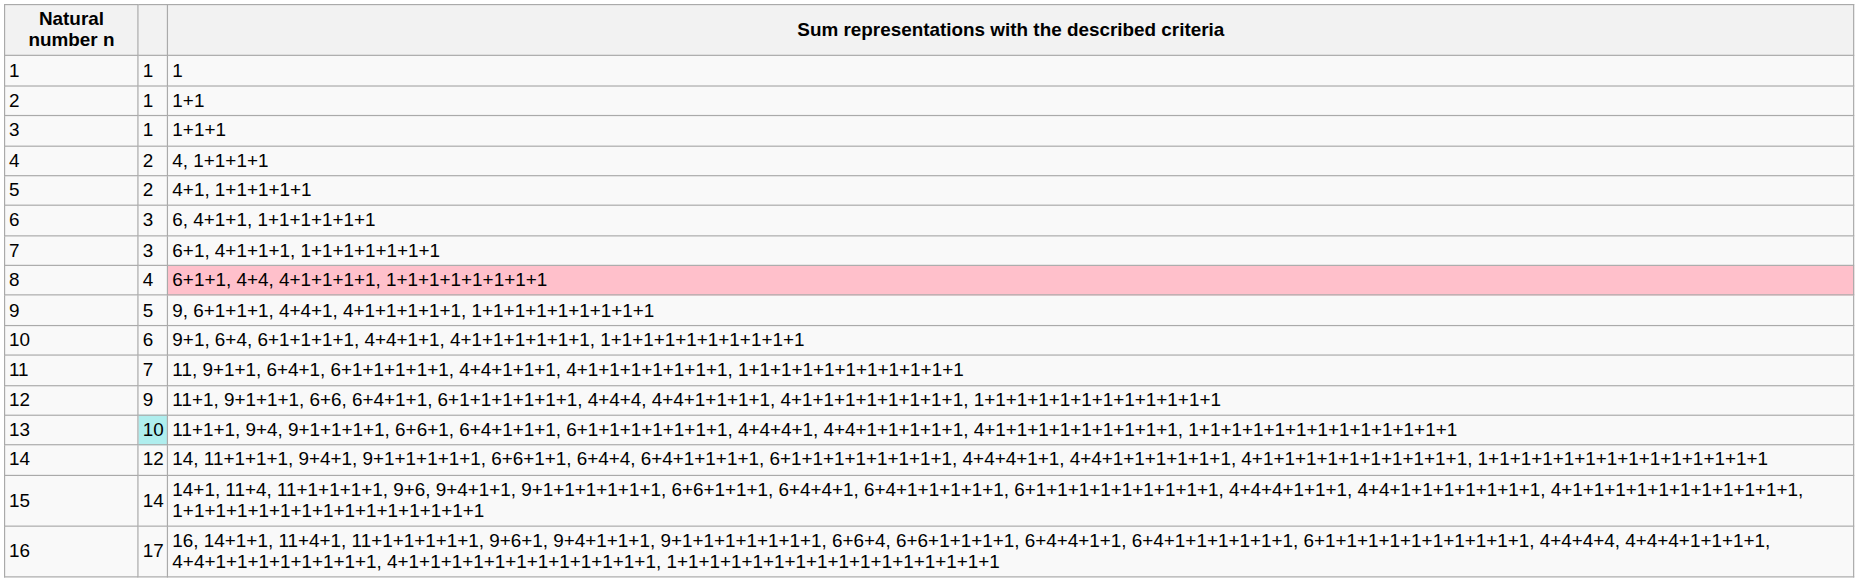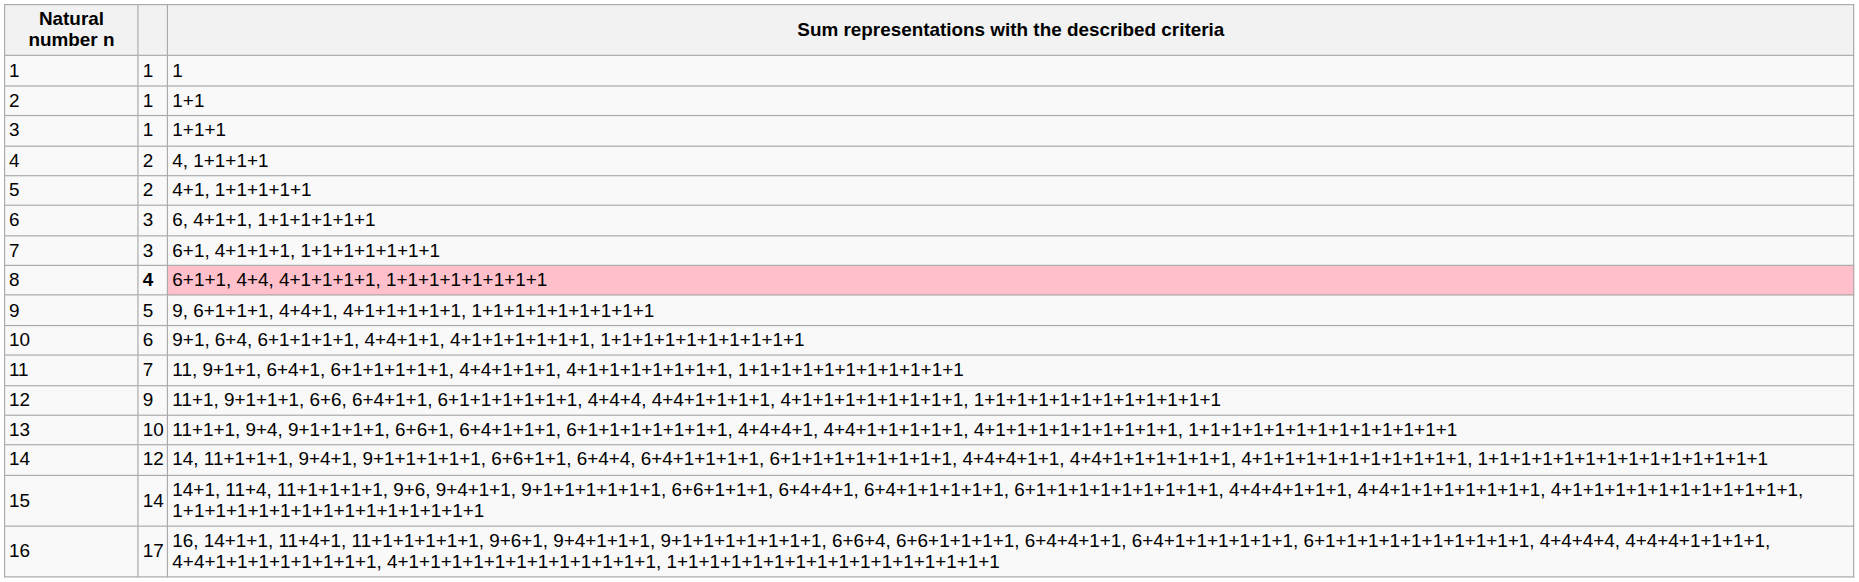(148, 280) normal -> (148, 280) bold
(153, 429) paleturquoise background -> (153, 429) no background
